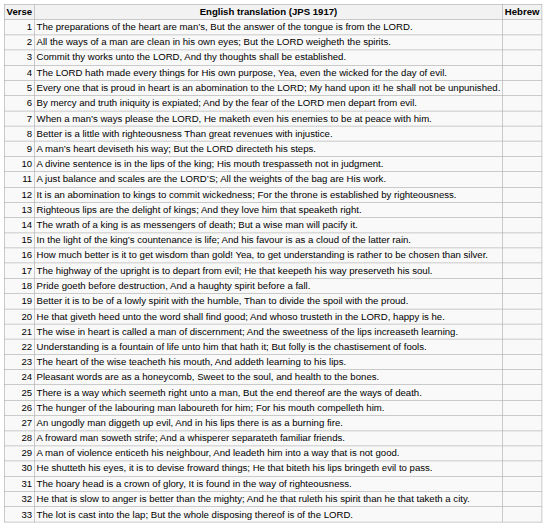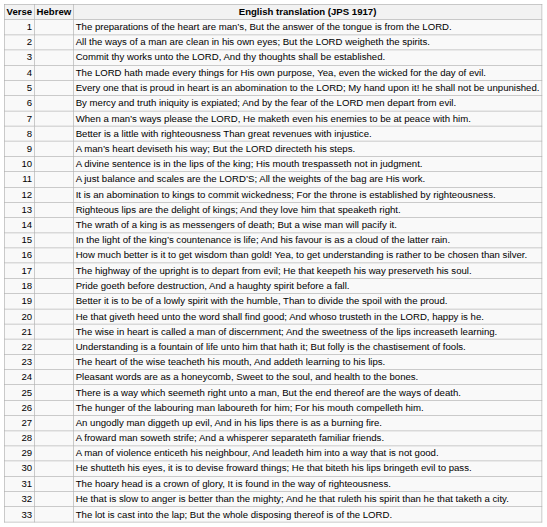columns swapped: (522, 12) <-> (268, 12)
